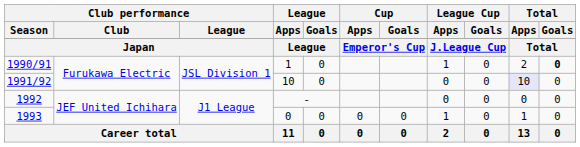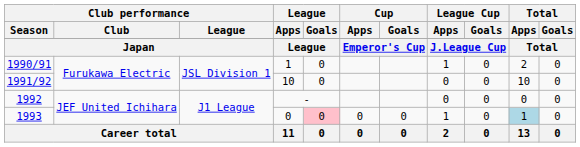(557, 64) bold -> (557, 64) normal
(524, 82) lavender background -> (524, 82) no background
(322, 116) no background -> (322, 116) pink background
(524, 116) no background -> (524, 116) lightblue background
